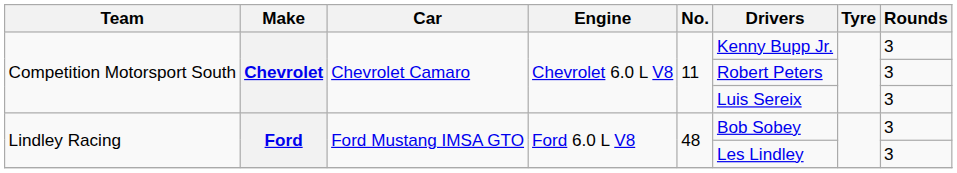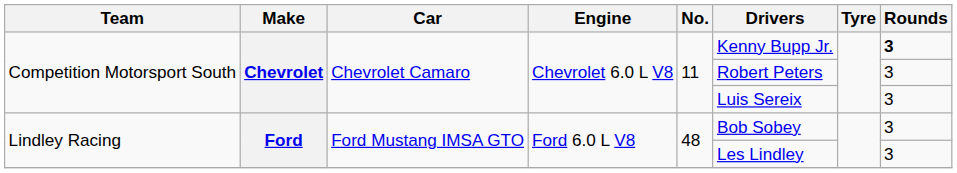(889, 46) normal -> (889, 46) bold
